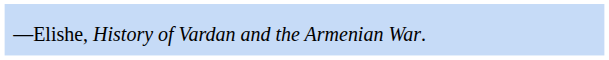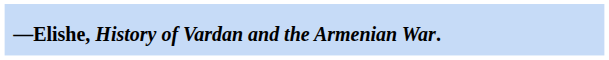(220, 34) normal -> (227, 34) bold
